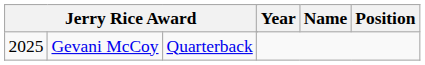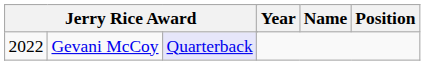(26, 45) 2025 -> (26, 45) 2022
(210, 45) no background -> (210, 45) lavender background
